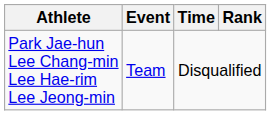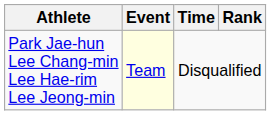(146, 70) no background -> (146, 70) lightyellow background
